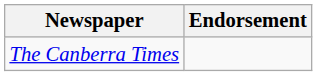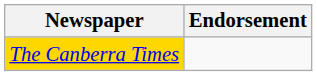(94, 53) no background -> (94, 53) gold background
